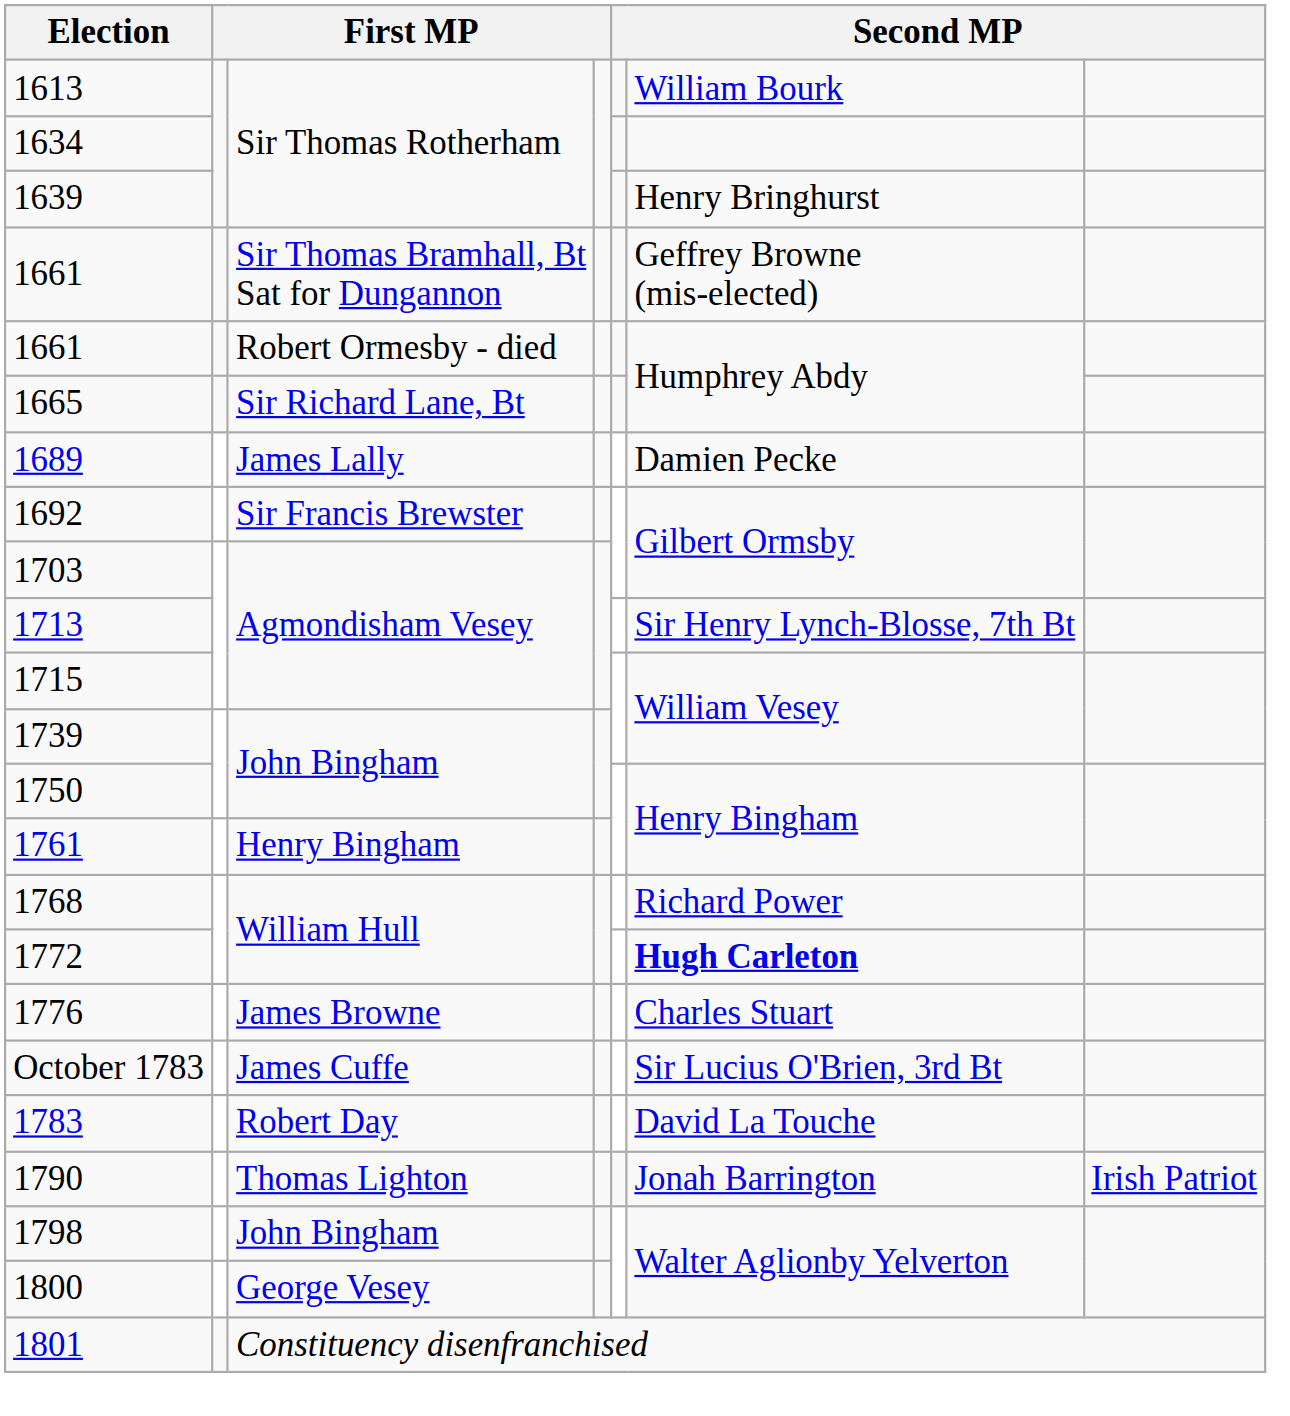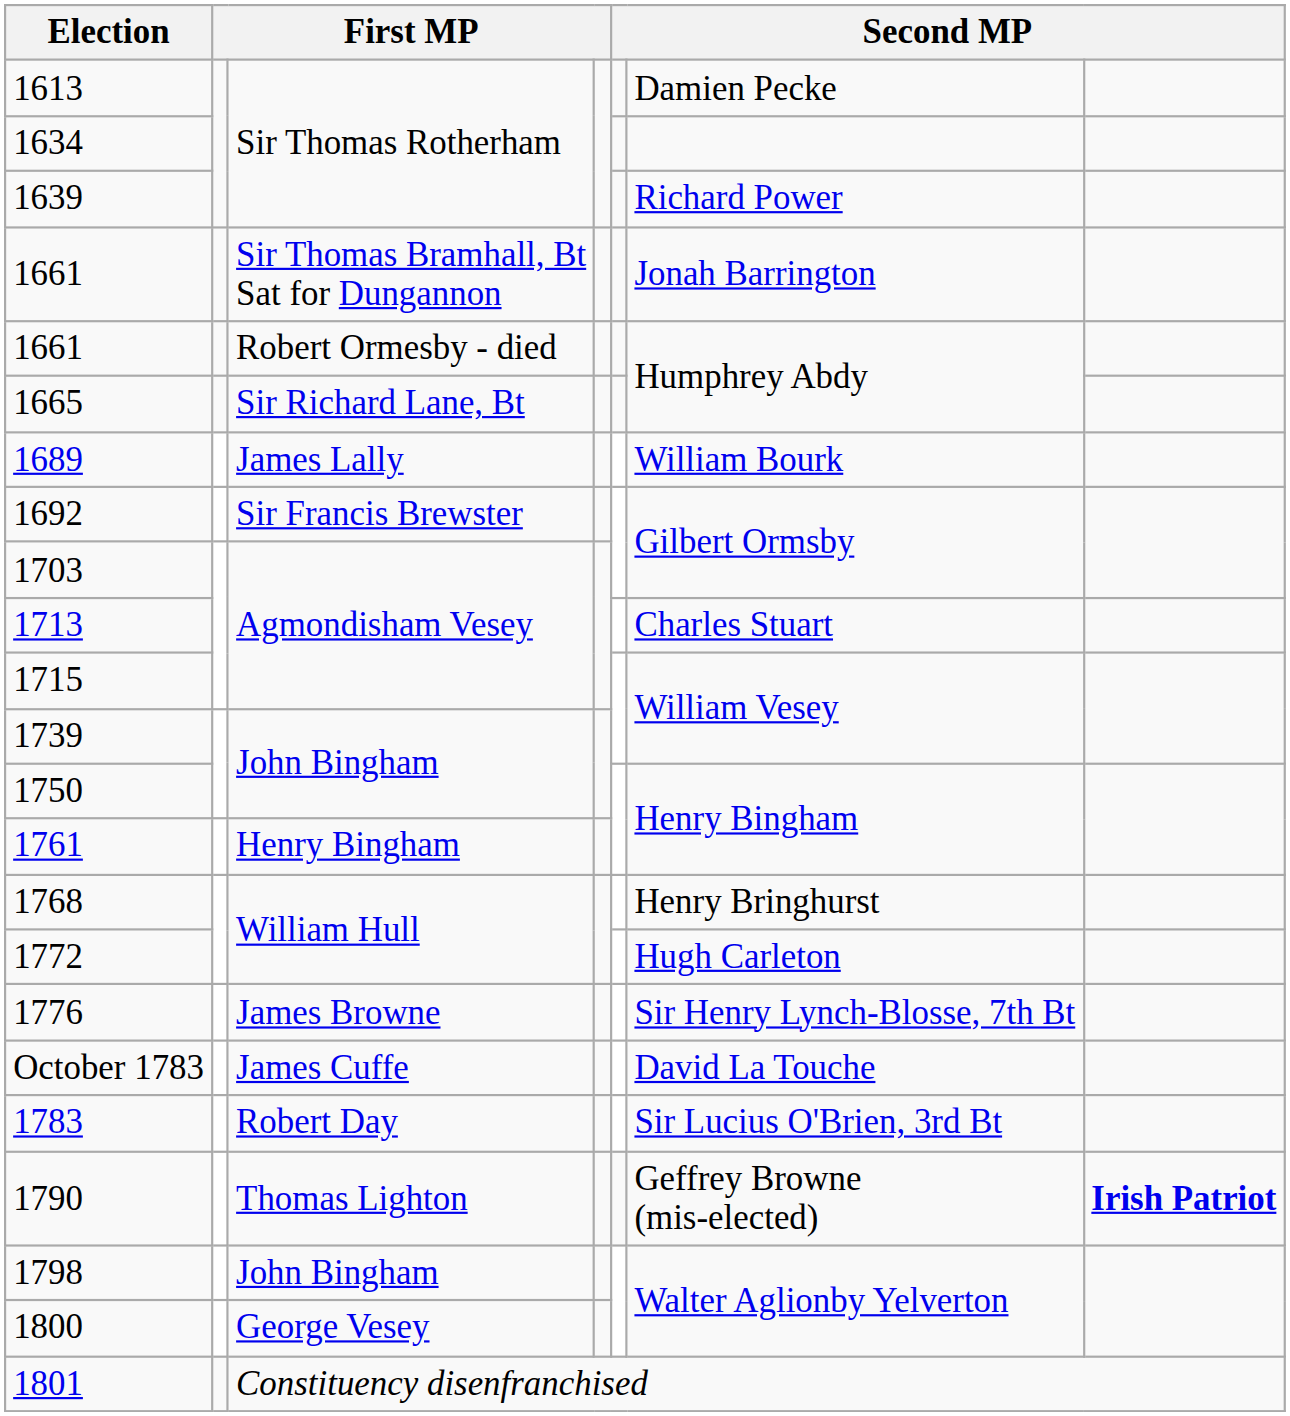(739, 87) William Bourk -> (736, 87) Damien Pecke
(757, 198) Henry Bringhurst -> (739, 198) Richard Power
(748, 273) Geffrey Browne (mis-elected) -> (755, 273) Jonah Barrington
(736, 458) Damien Pecke -> (739, 458) William Bourk
(855, 624) Sir Henry Lynch-Blosse, 7th Bt -> (734, 624) Charles Stuart
(739, 901) Richard Power -> (757, 901) Henry Bringhurst
(746, 956) bold -> (738, 956) normal
(734, 1011) Charles Stuart -> (855, 1011) Sir Henry Lynch-Blosse, 7th Bt
(818, 1067) Sir Lucius O'Brien, 3rd Bt -> (755, 1067) David La Touche
(755, 1122) David La Touche -> (818, 1122) Sir Lucius O'Brien, 3rd Bt
(755, 1177) Jonah Barrington -> (748, 1197) Geffrey Browne (mis-elected)
(1174, 1177) normal -> (1184, 1197) bold
